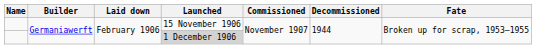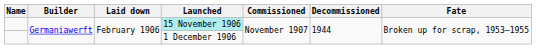(202, 24) no background -> (202, 24) paleturquoise background
(200, 37) lightgrey background -> (200, 37) no background
